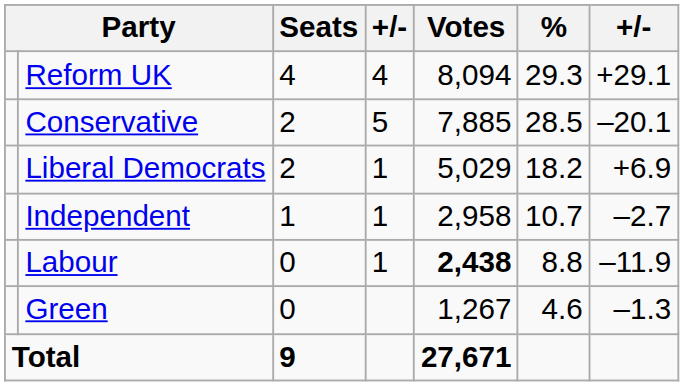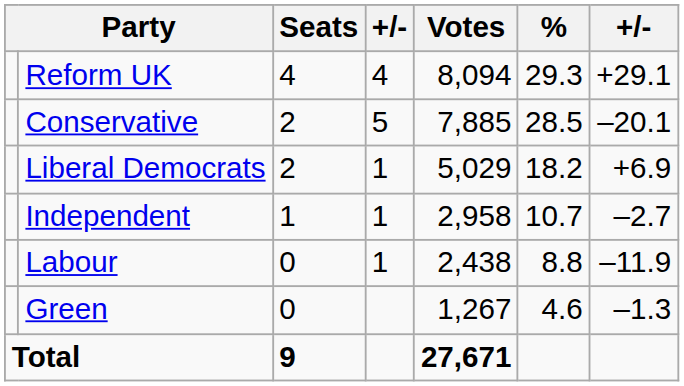(474, 262) bold -> (474, 262) normal
